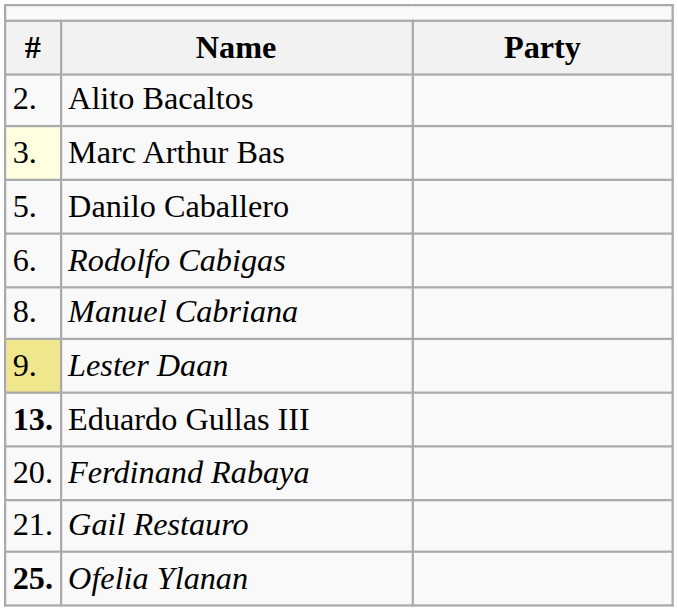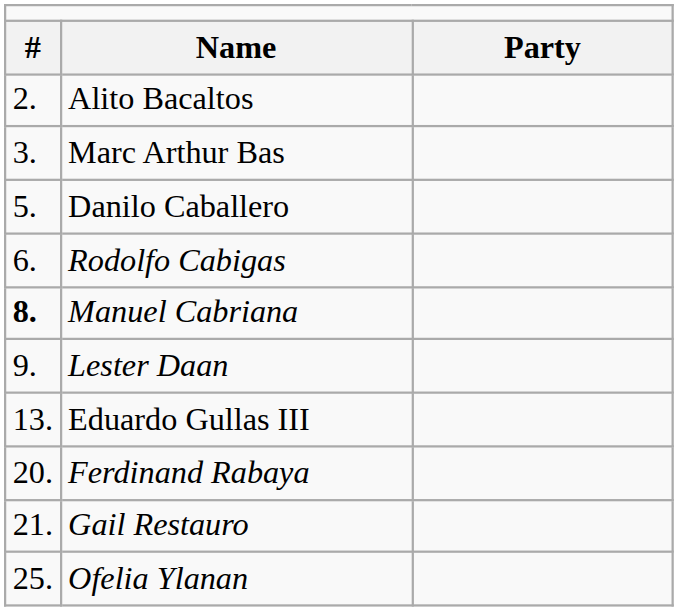(25, 153) lightyellow background -> (25, 153) no background
(25, 312) normal -> (25, 312) bold
(25, 365) khaki background -> (25, 365) no background
(33, 419) bold -> (33, 419) normal
(33, 578) bold -> (33, 578) normal
